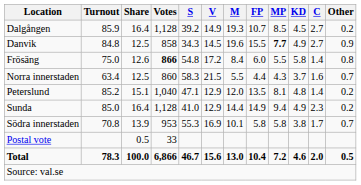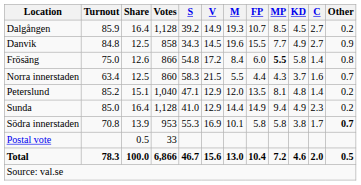(280, 44) bold -> (280, 44) normal
(169, 60) bold -> (169, 60) normal
(280, 60) normal -> (280, 60) bold
(347, 124) normal -> (347, 124) bold
